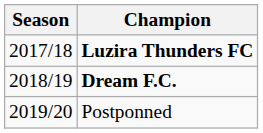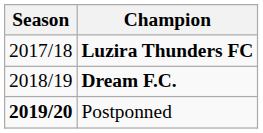(41, 111) normal -> (41, 111) bold
